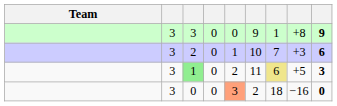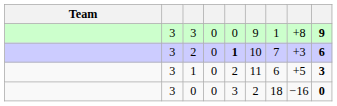(235, 52) normal -> (235, 52) bold
(193, 71) lightgreen background -> (193, 71) no background
(276, 71) khaki background -> (276, 71) no background
(235, 91) lightsalmon background -> (235, 91) no background
